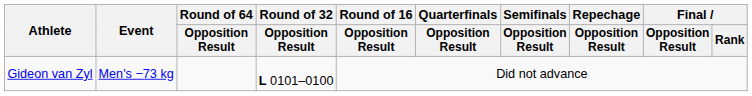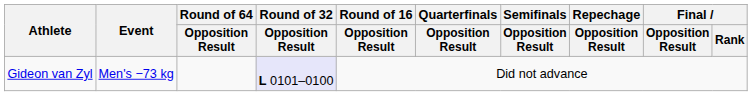(296, 81) no background -> (296, 81) lavender background
